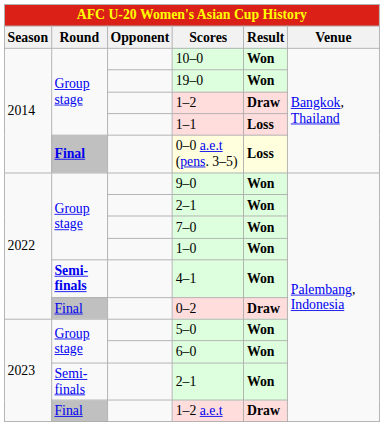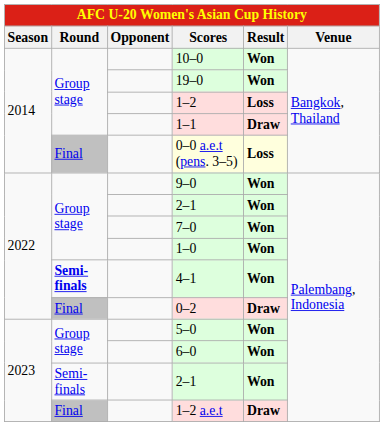(263, 102) Draw -> (260, 102) Loss
(260, 124) Loss -> (263, 124) Draw
(70, 154) bold -> (69, 154) normal
